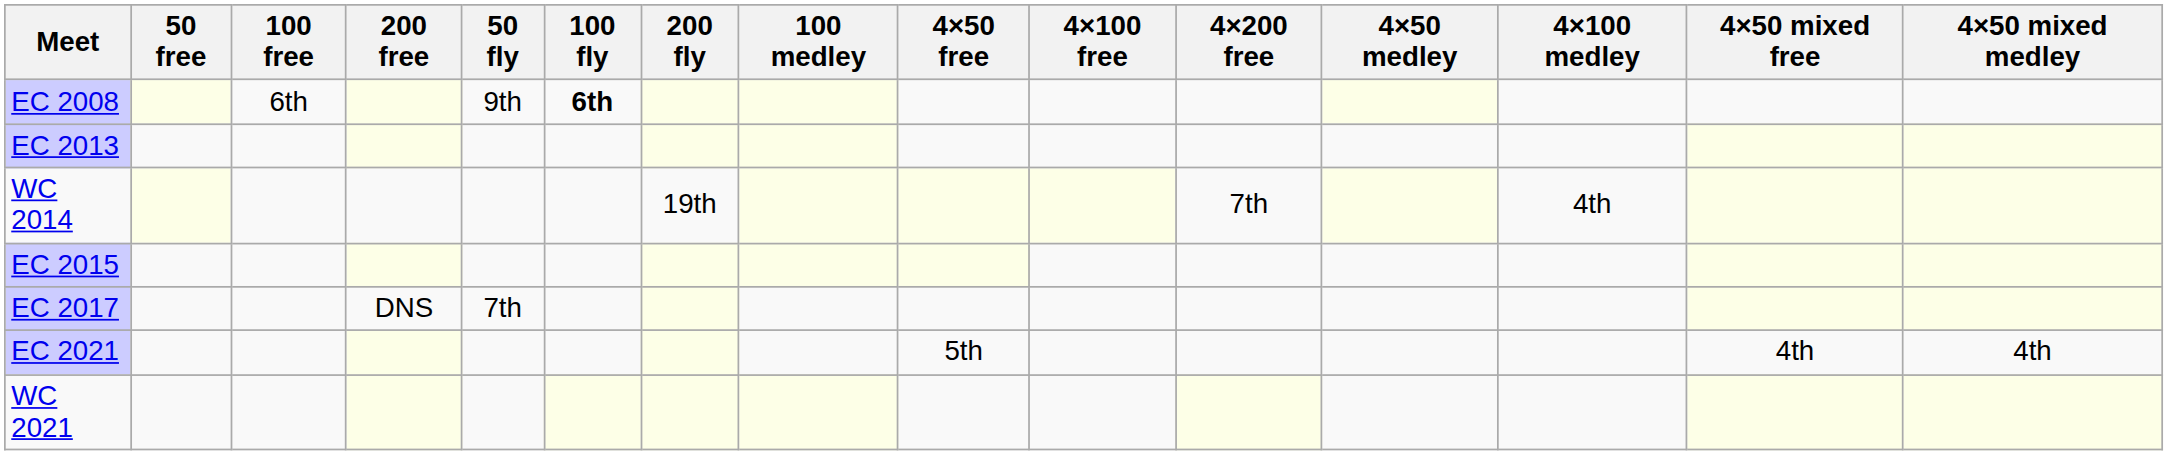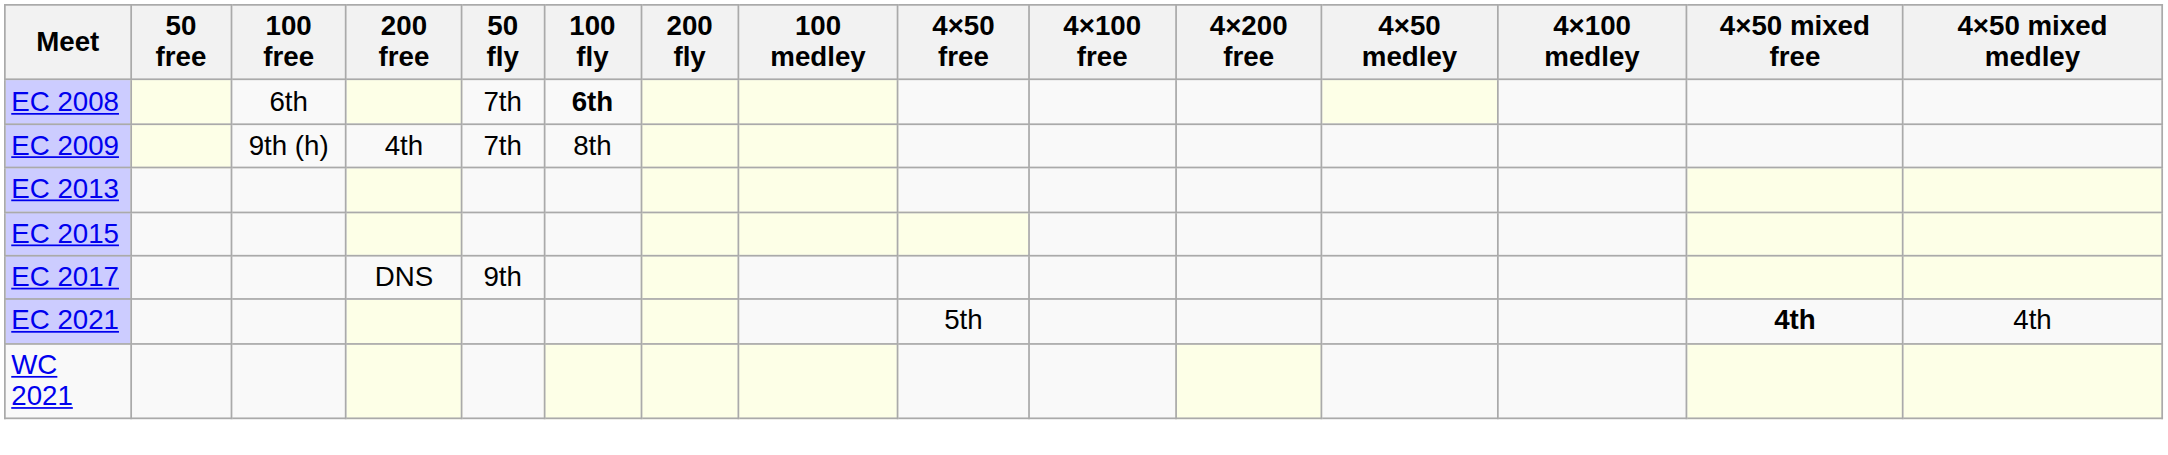(503, 101) 9th -> (503, 101) 7th
+ row: (65, 145)
- row: (42, 204)
(503, 308) 7th -> (503, 277) 9th
(1795, 352) normal -> (1795, 320) bold
